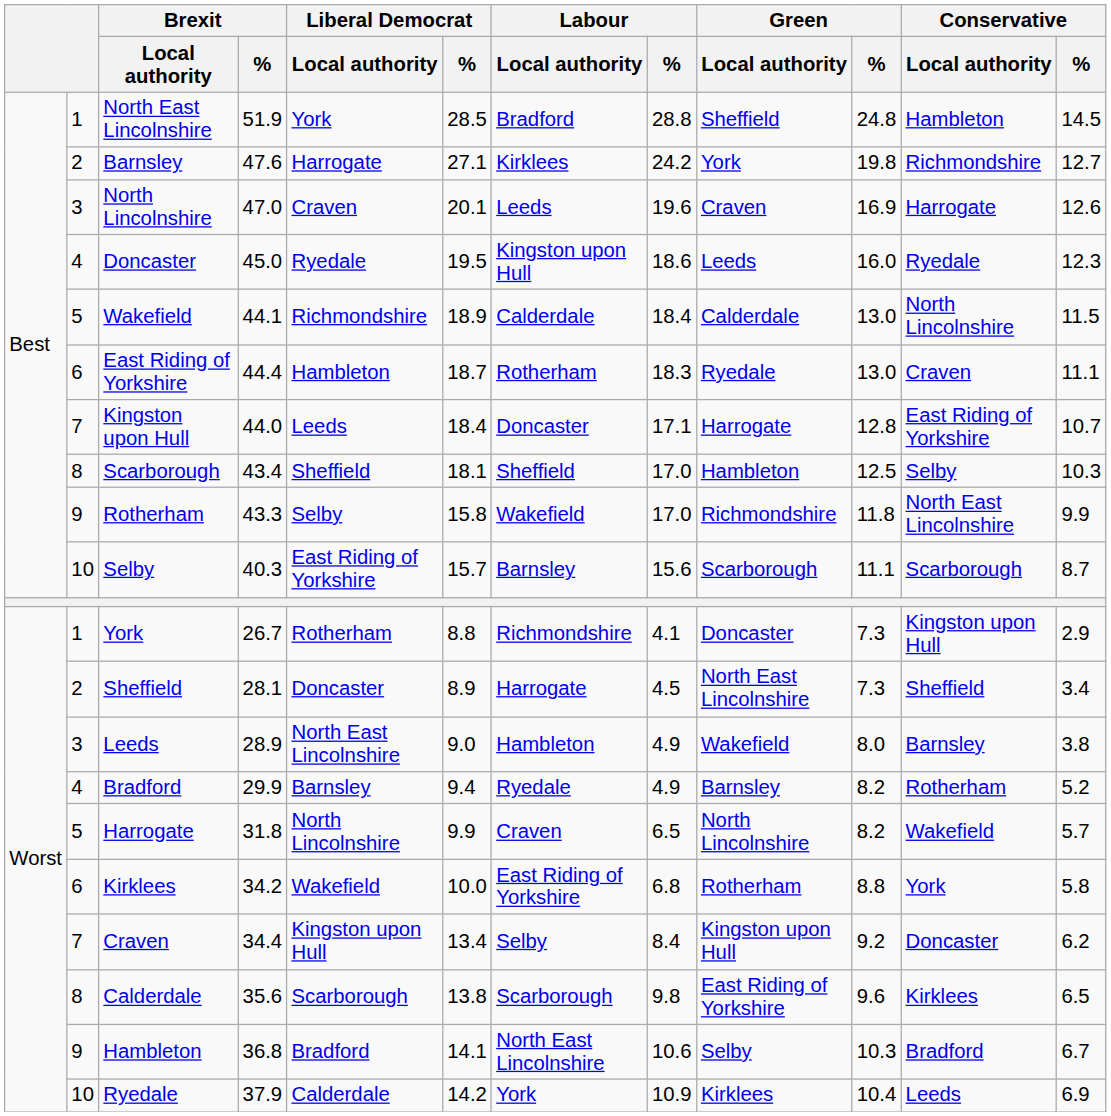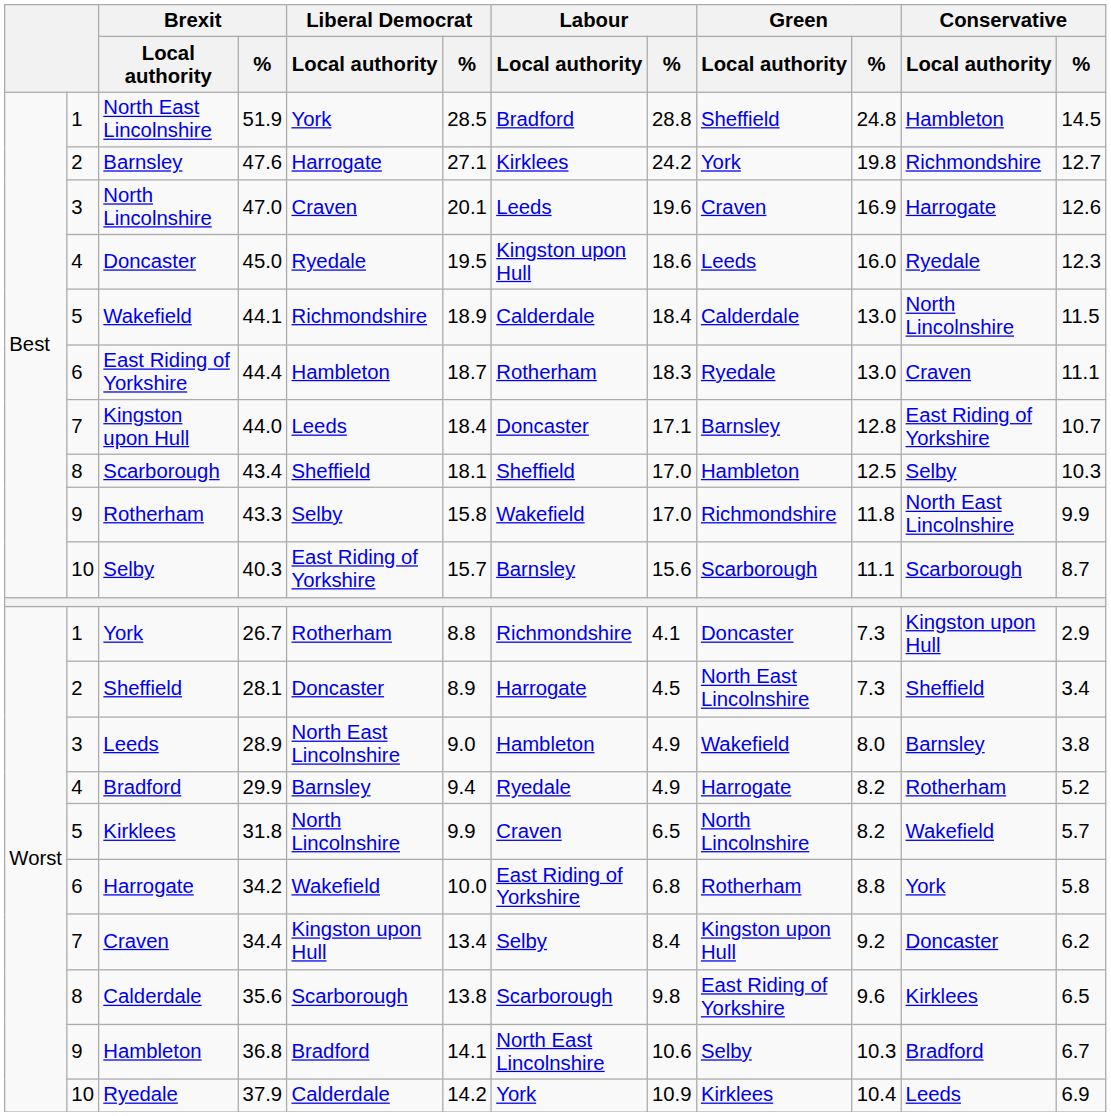(746, 427) Harrogate -> (740, 427) Barnsley
(740, 787) Barnsley -> (746, 787) Harrogate
(149, 831) Harrogate -> (139, 831) Kirklees
(139, 886) Kirklees -> (149, 886) Harrogate
